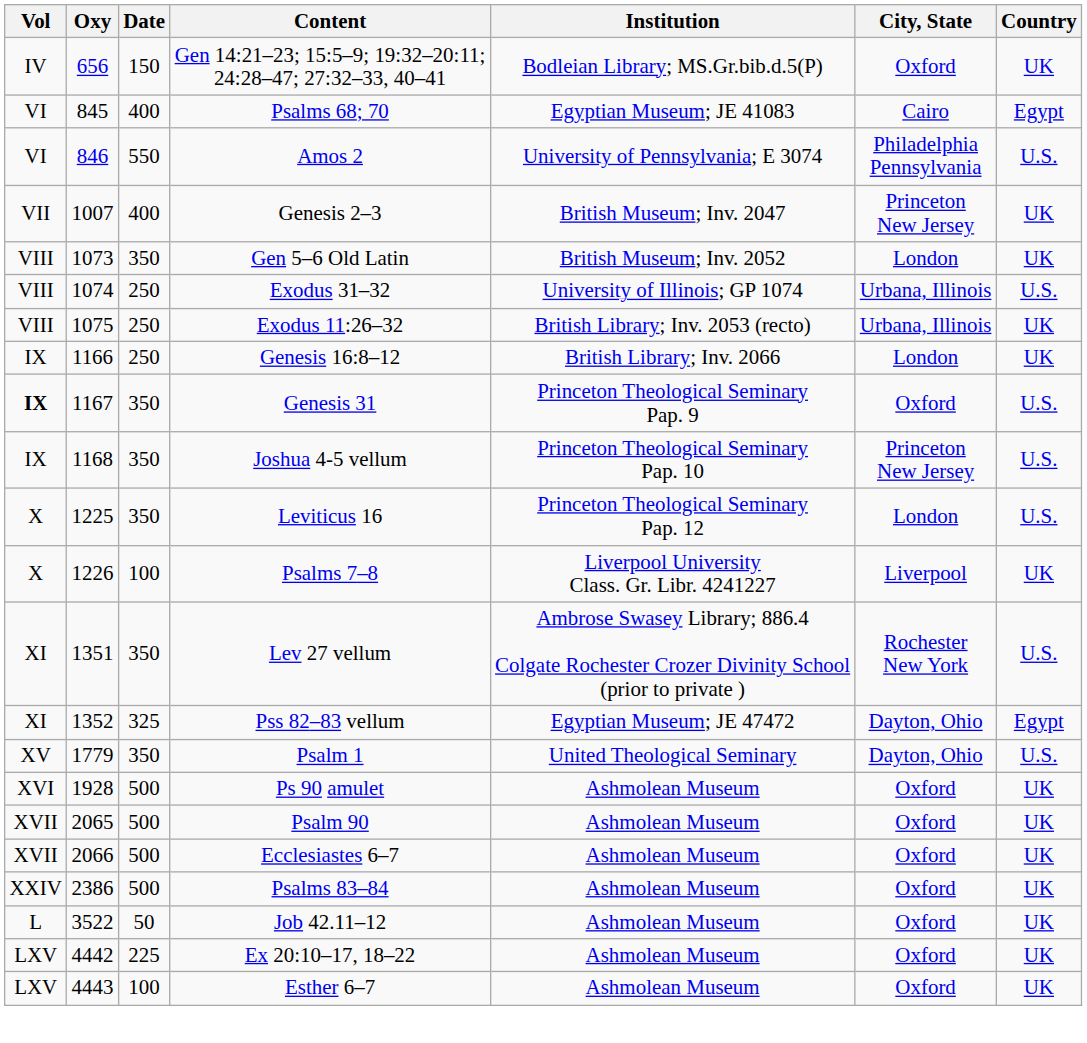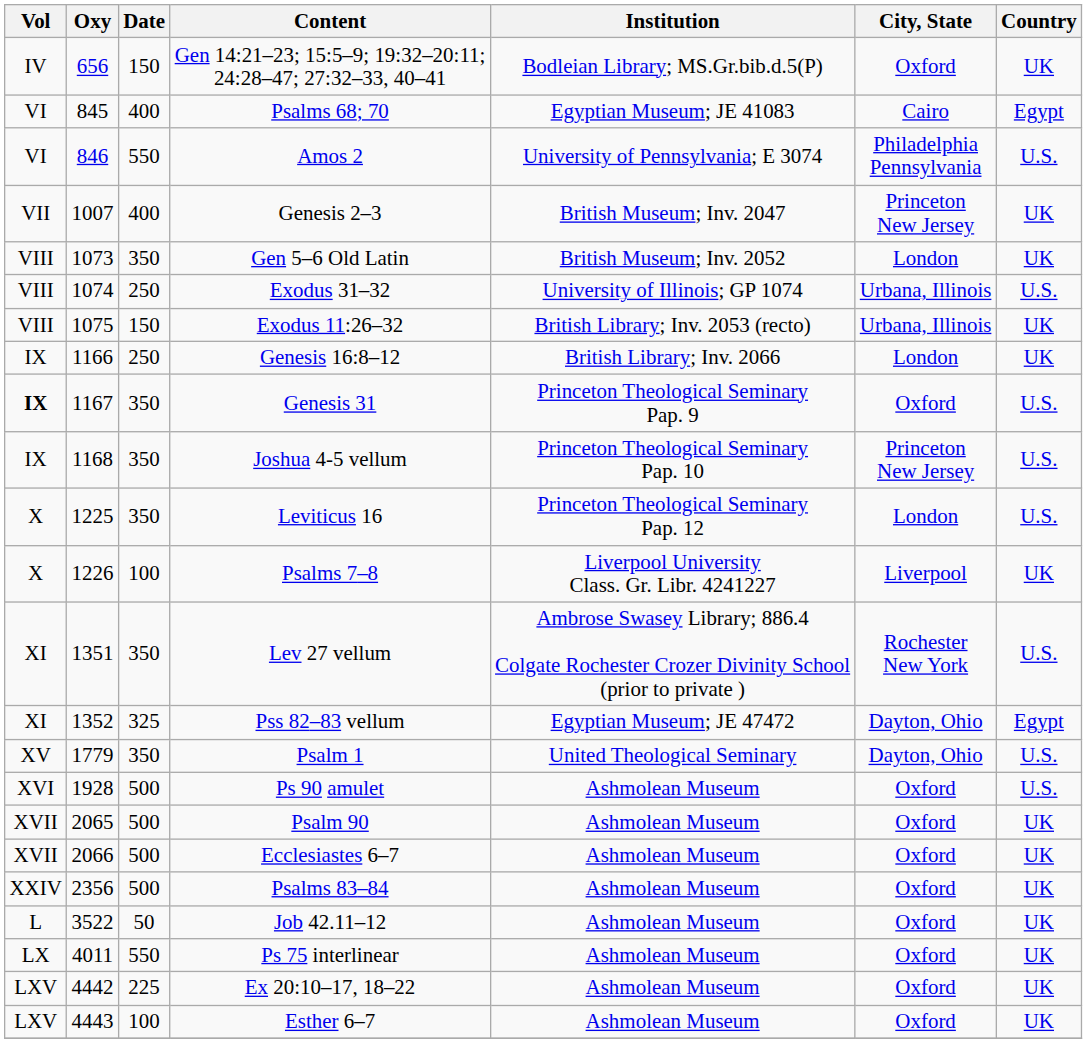(144, 324) 250 -> (144, 324) 150
(1039, 788) UK -> (1039, 788) U.S.
(93, 888) 2386 -> (93, 888) 2356
+ row: (330, 954)
